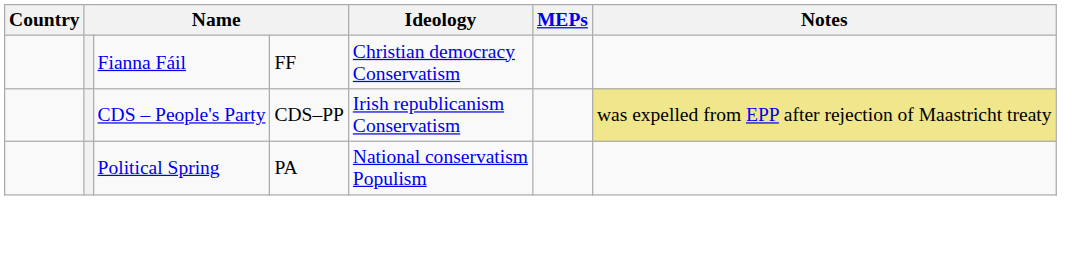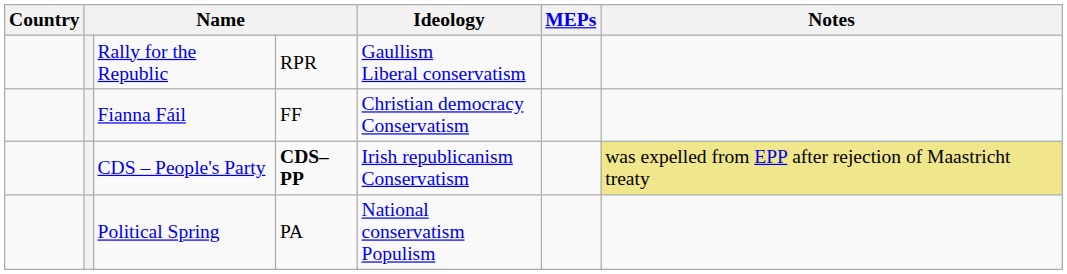+ row: (147, 61)
(309, 114) normal -> (304, 167) bold
